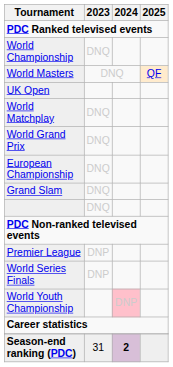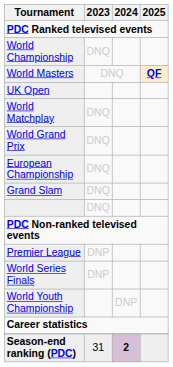(154, 73) normal -> (154, 73) bold
(126, 303) pink background -> (126, 303) no background
